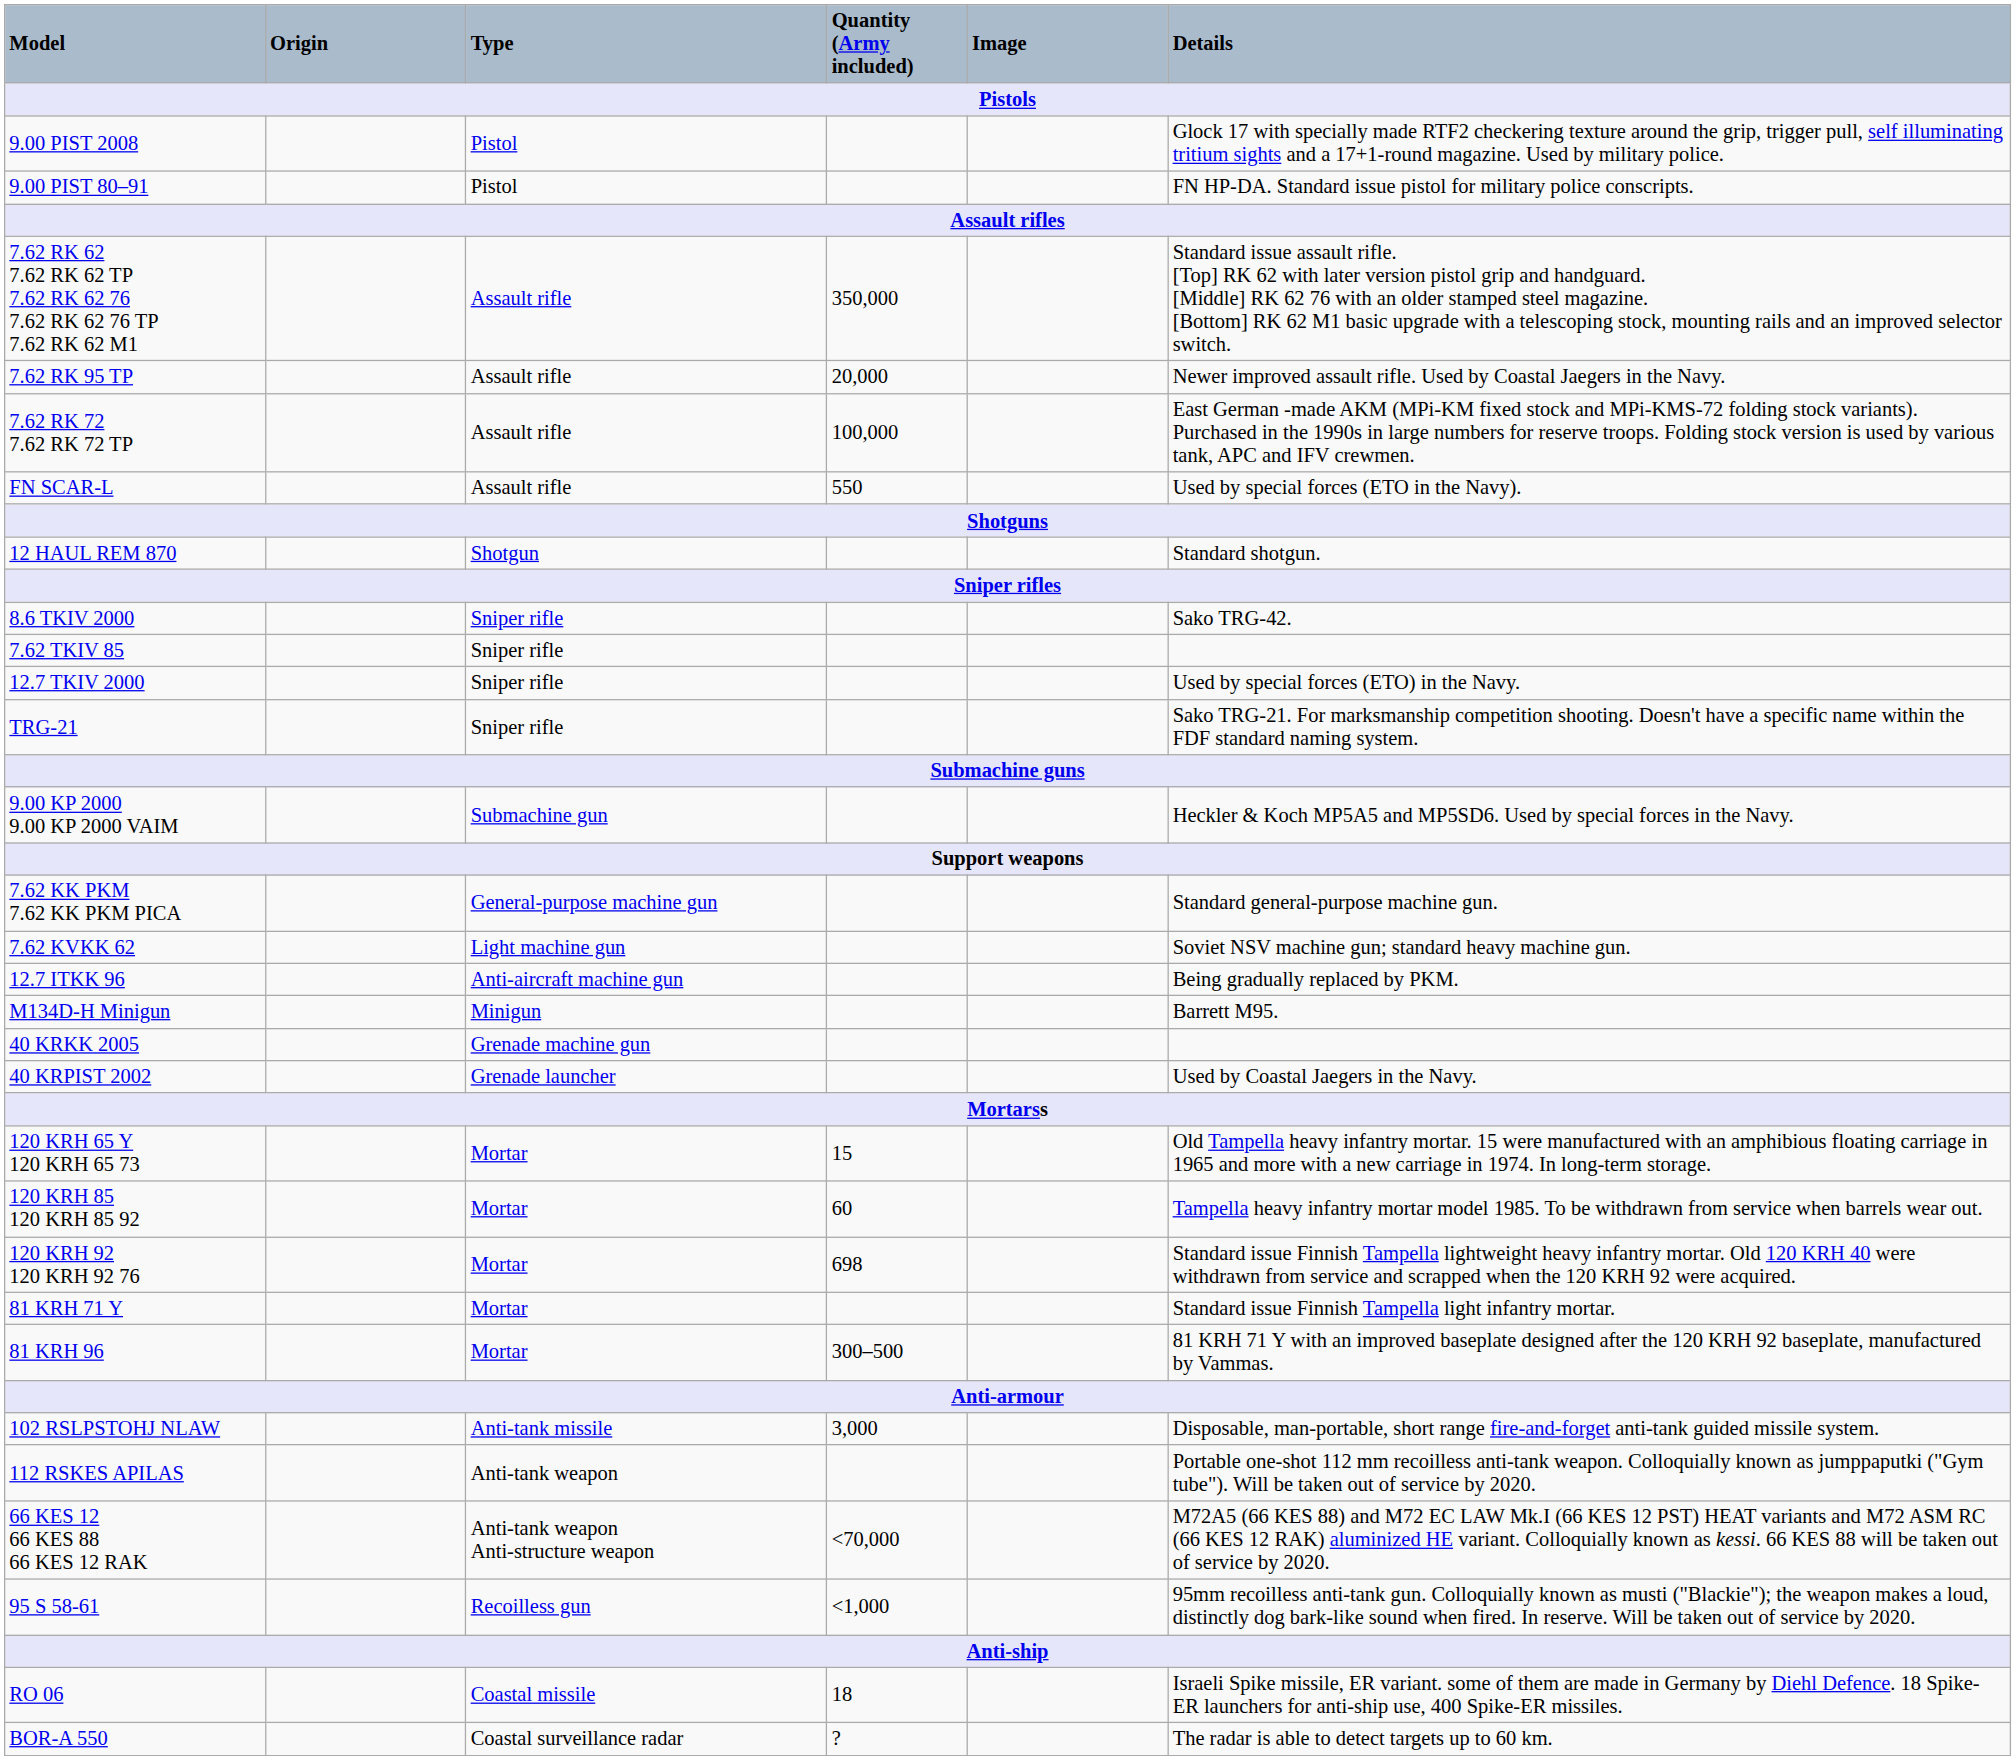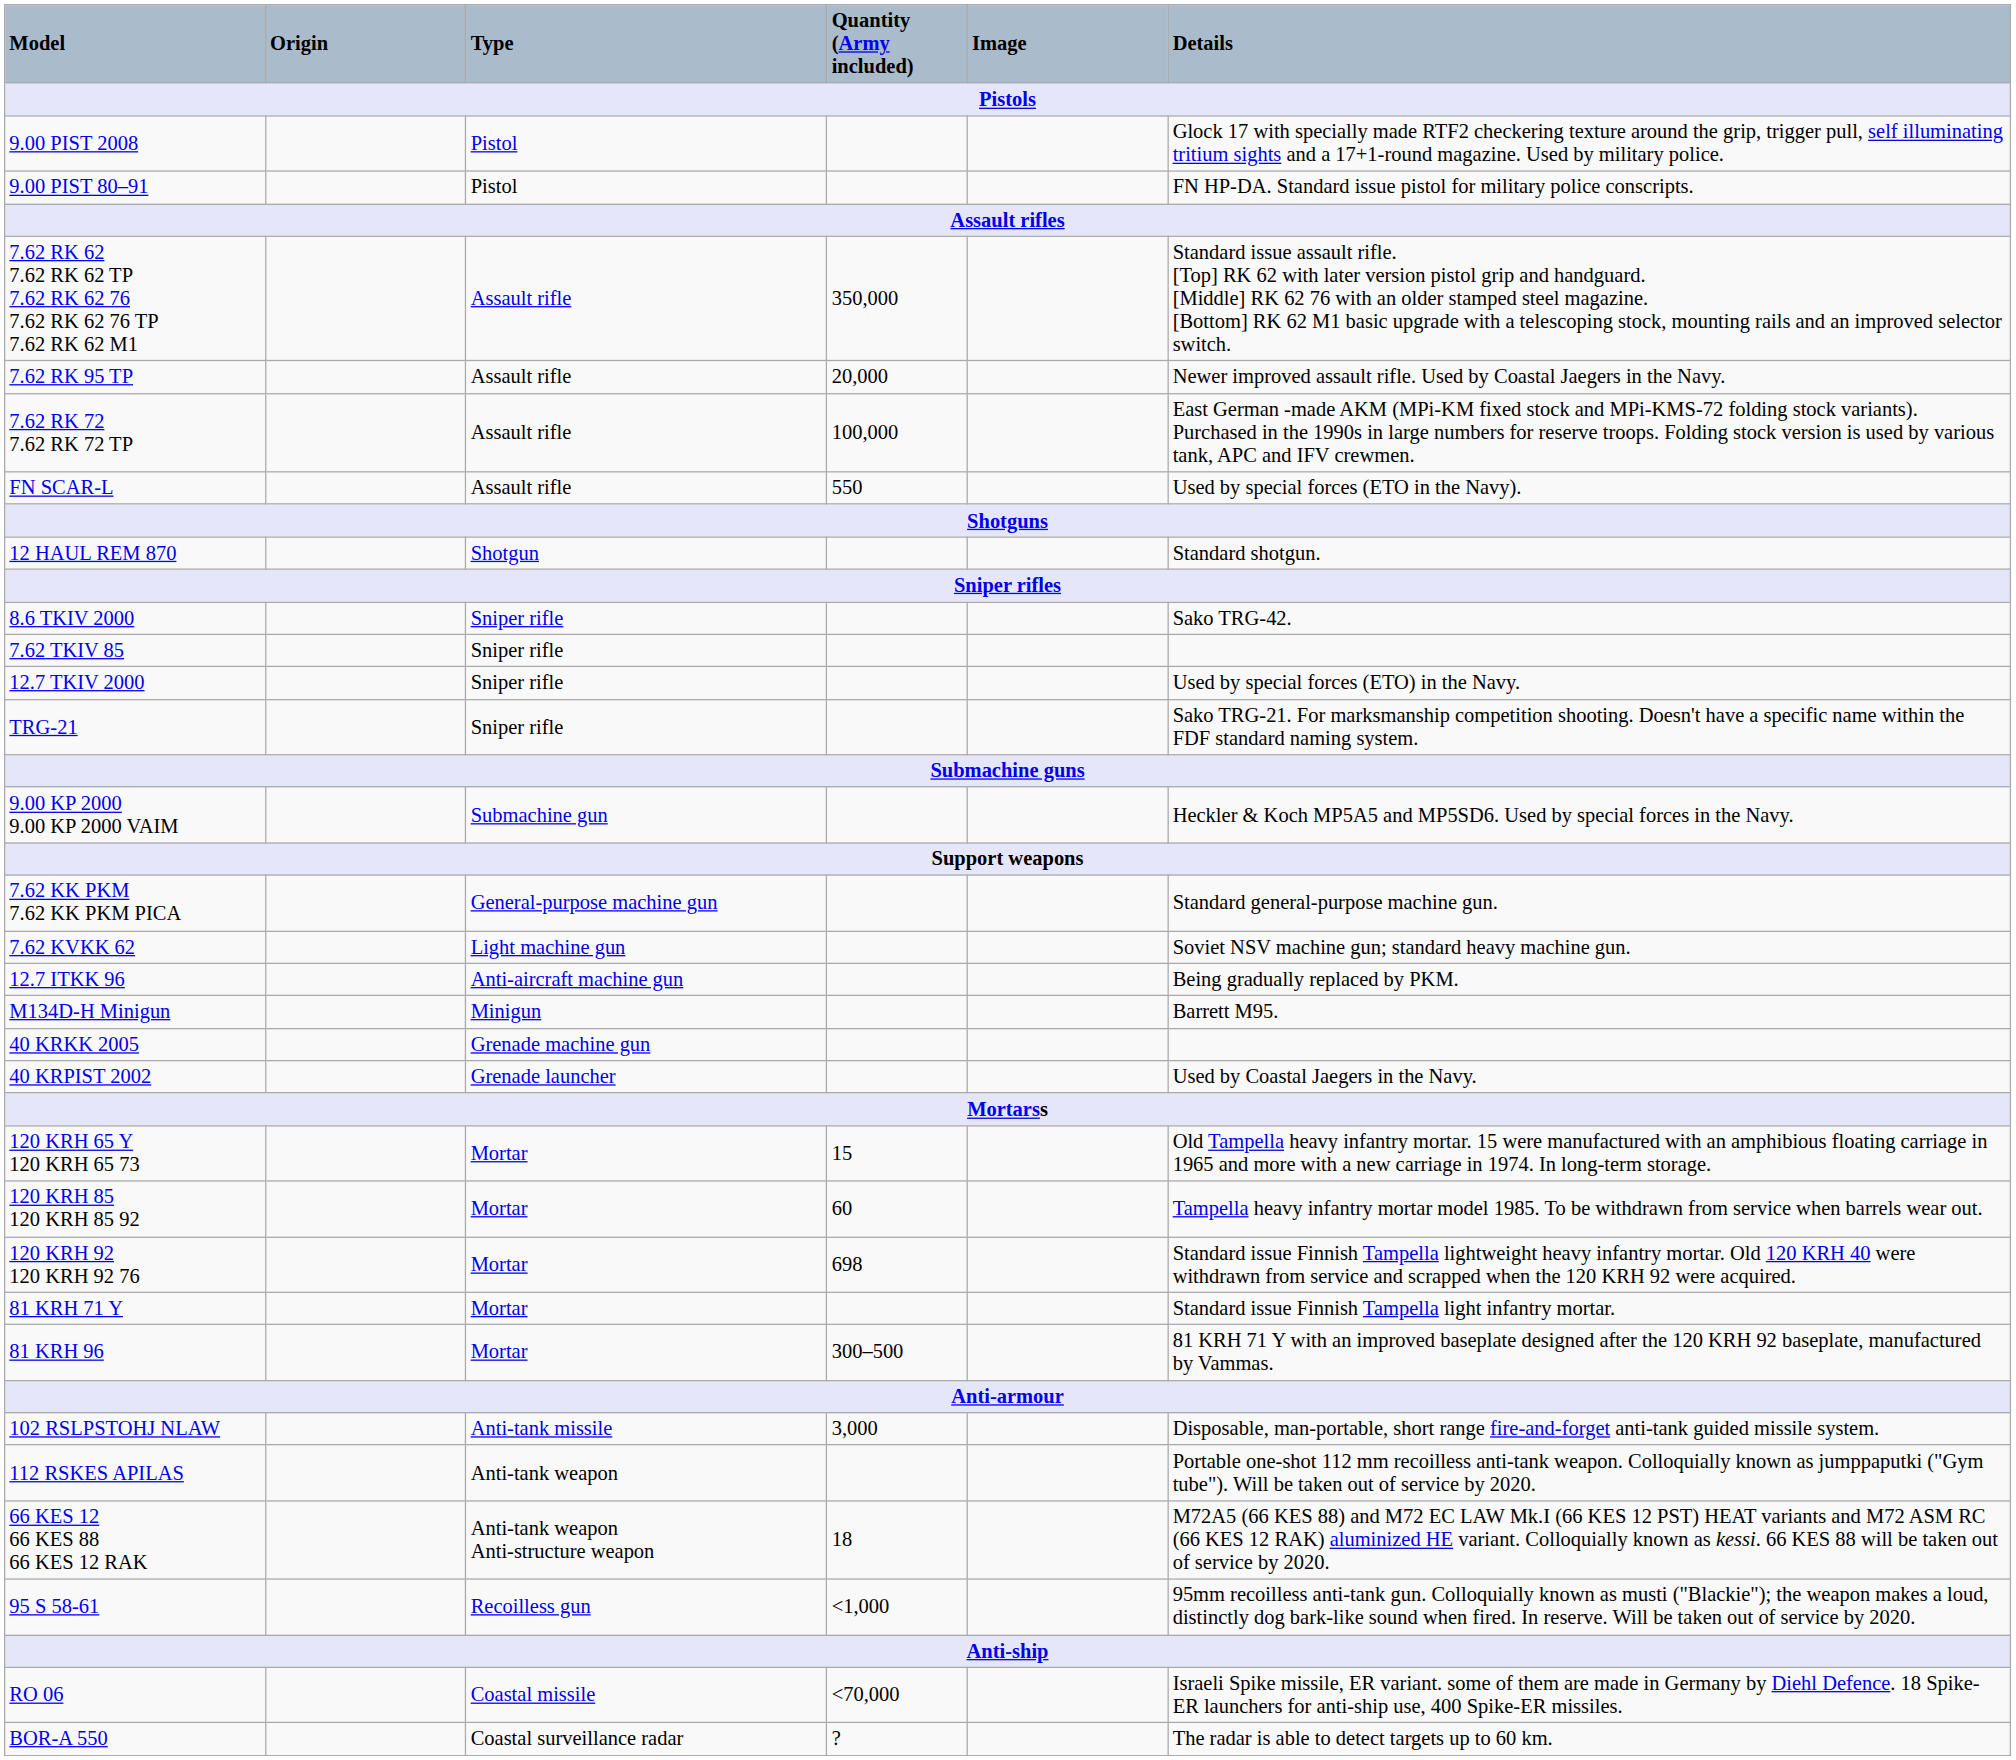(866, 1539) <70,000 -> (842, 1539) 18
(842, 1694) 18 -> (866, 1694) <70,000
